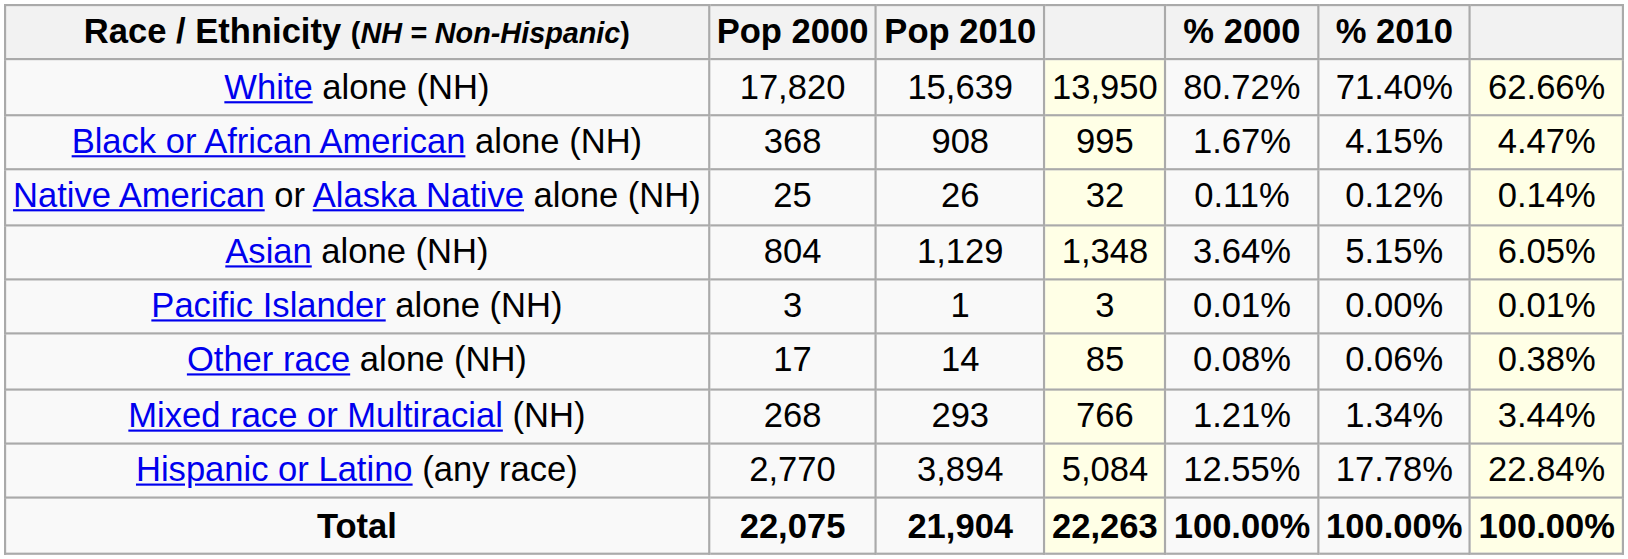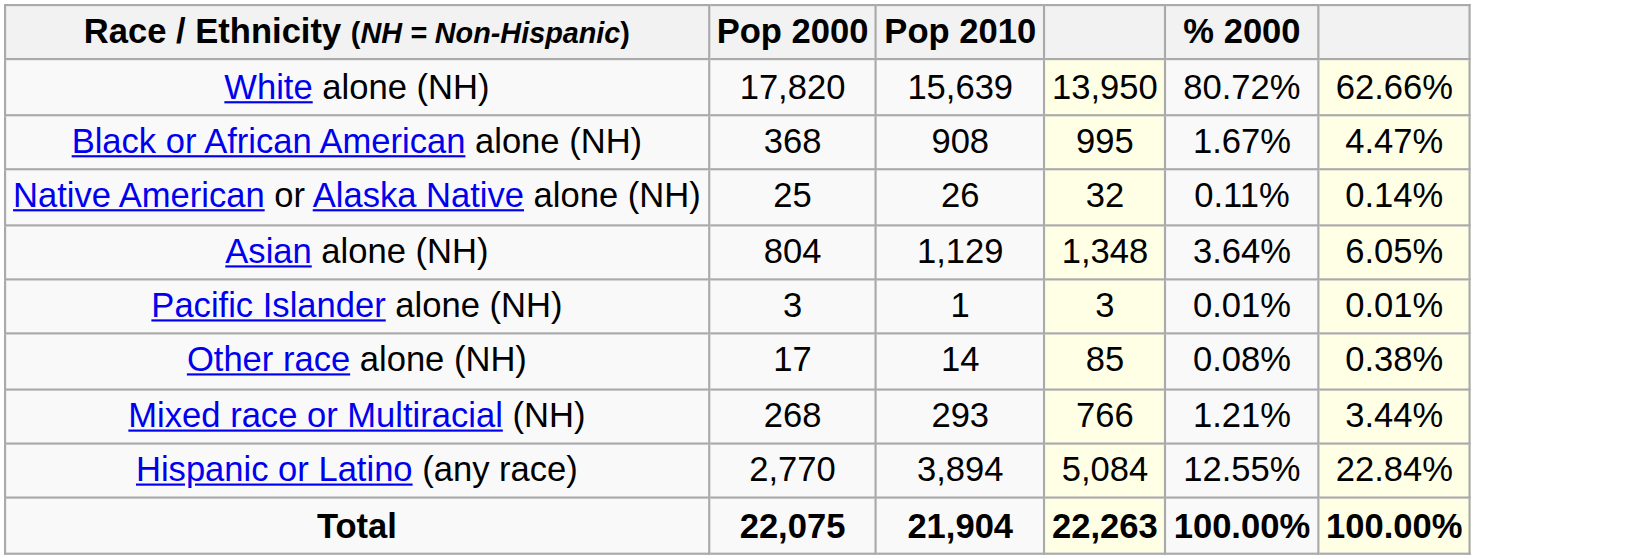- column: (1394, 31)
